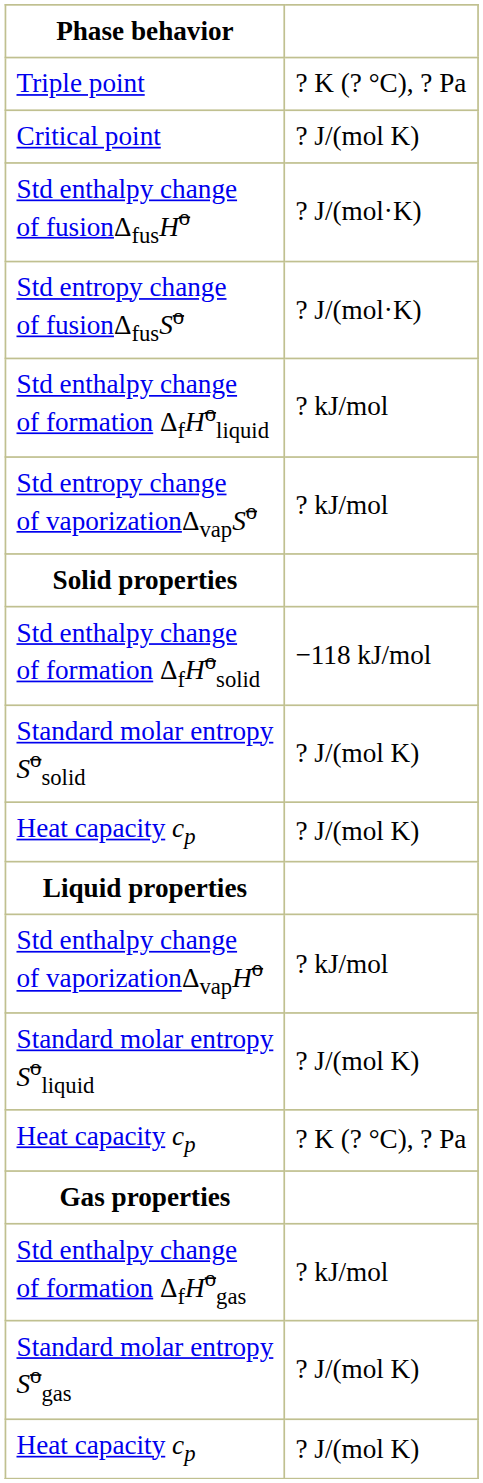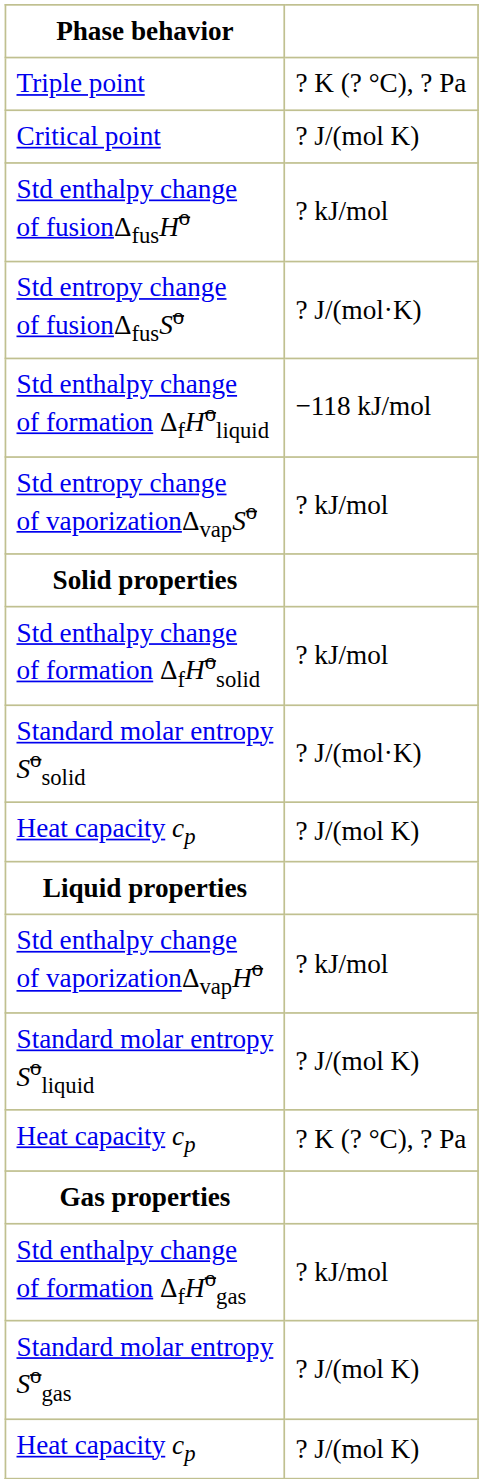(359, 211) ? J/(mol·K) -> (342, 211) ? kJ/mol
(342, 407) ? kJ/mol -> (363, 407) −118 kJ/mol
(363, 655) −118 kJ/mol -> (342, 655) ? kJ/mol
(357, 753) ? J/(mol K) -> (359, 753) ? J/(mol·K)
